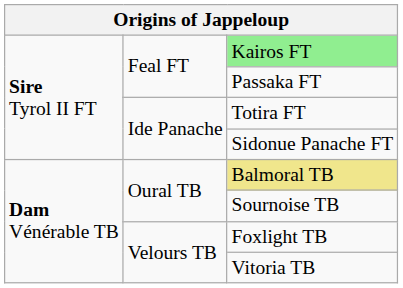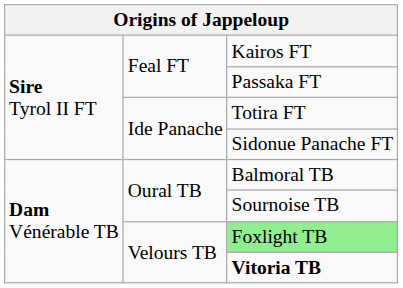(271, 50) lightgreen background -> (271, 50) no background
(283, 174) khaki background -> (283, 174) no background
(279, 236) no background -> (279, 236) lightgreen background
(273, 267) normal -> (276, 267) bold
